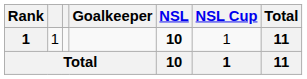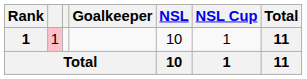(55, 39) no background -> (55, 39) pink background
(174, 39) bold -> (174, 39) normal
